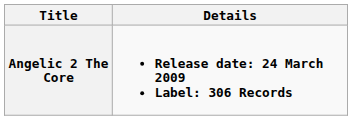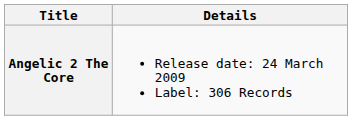(230, 78) bold -> (230, 78) normal
